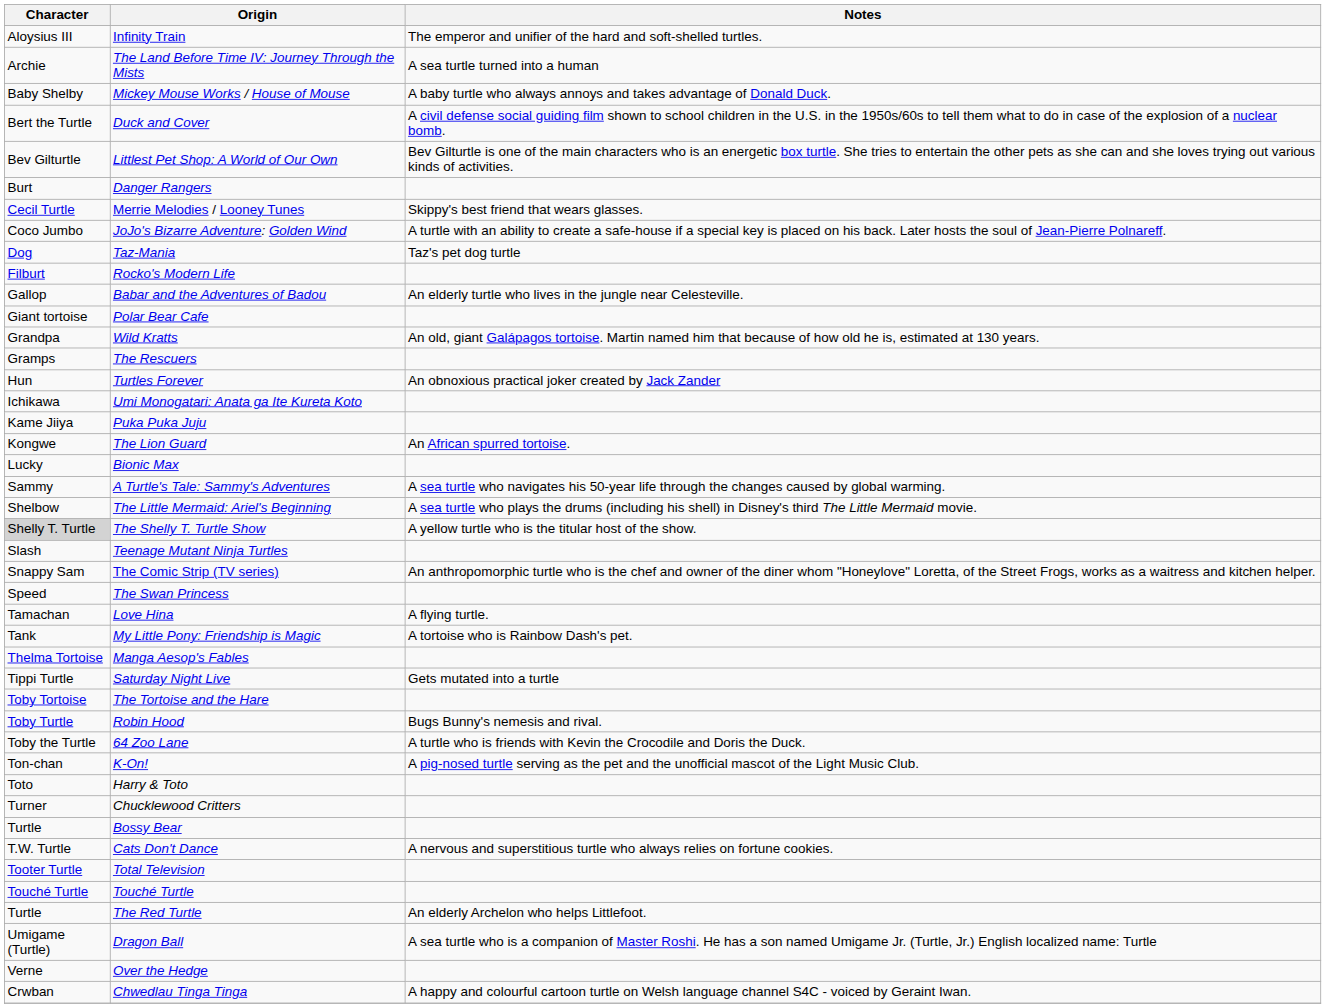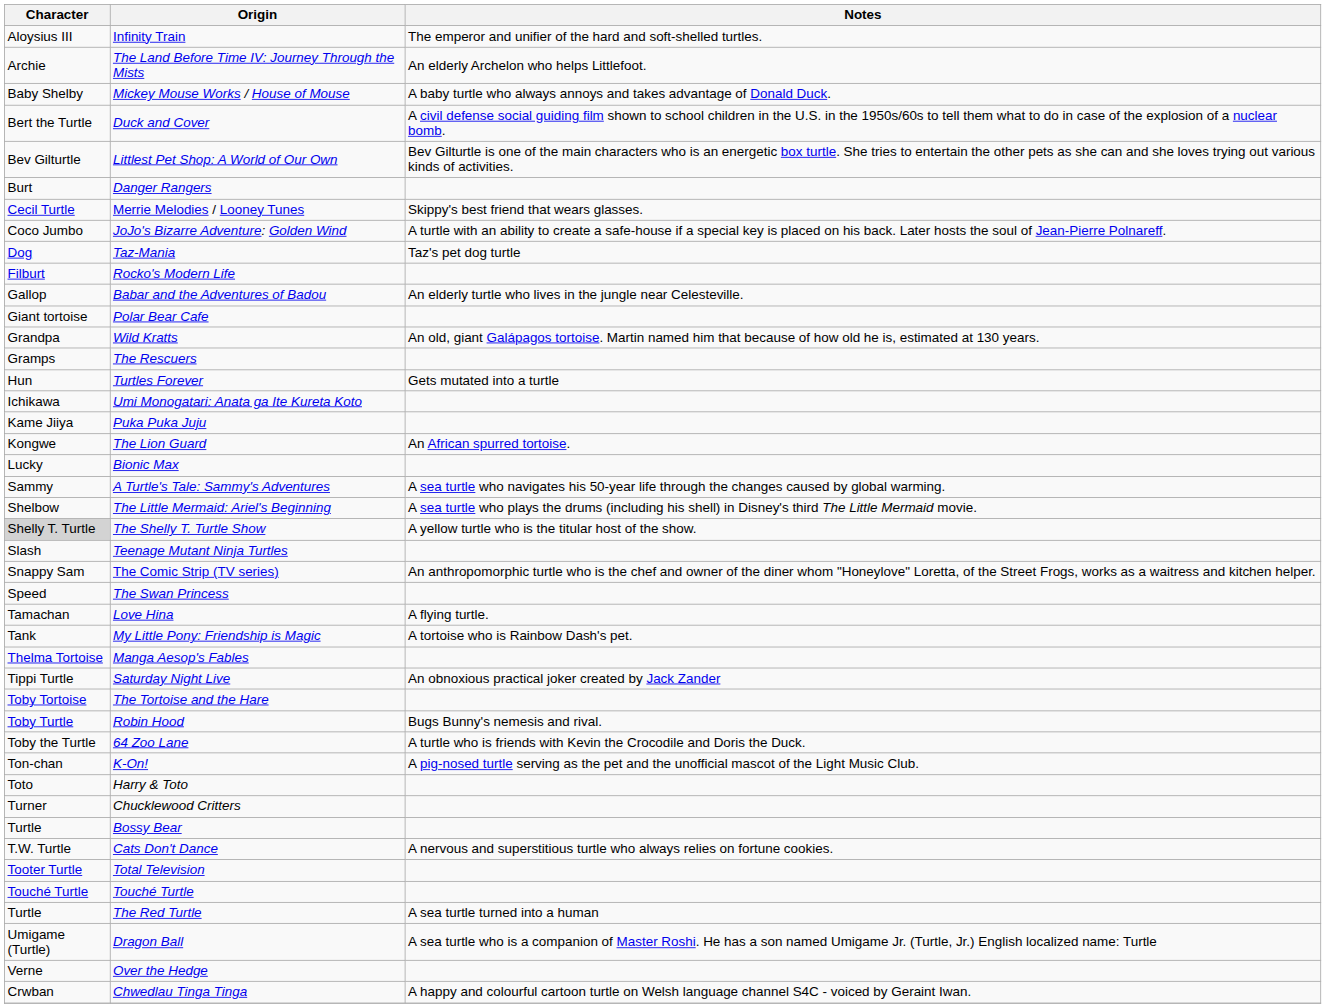(503, 65) A sea turtle turned into a human -> (527, 65) An elderly Archelon who helps Littlefoot.
(564, 380) An obnoxious practical joker created by Jack Zander -> (484, 380) Gets mutated into a turtle
(484, 678) Gets mutated into a turtle -> (564, 678) An obnoxious practical joker created by Jack Zander
(527, 913) An elderly Archelon who helps Littlefoot. -> (503, 913) A sea turtle turned into a human
